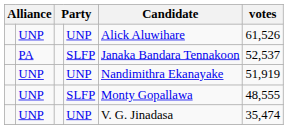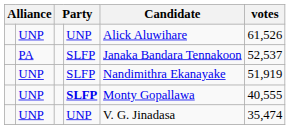(79, 74) UNP -> (81, 74) SLFP
(81, 94) normal -> (82, 94) bold
(263, 94) 48,555 -> (265, 94) 40,555
